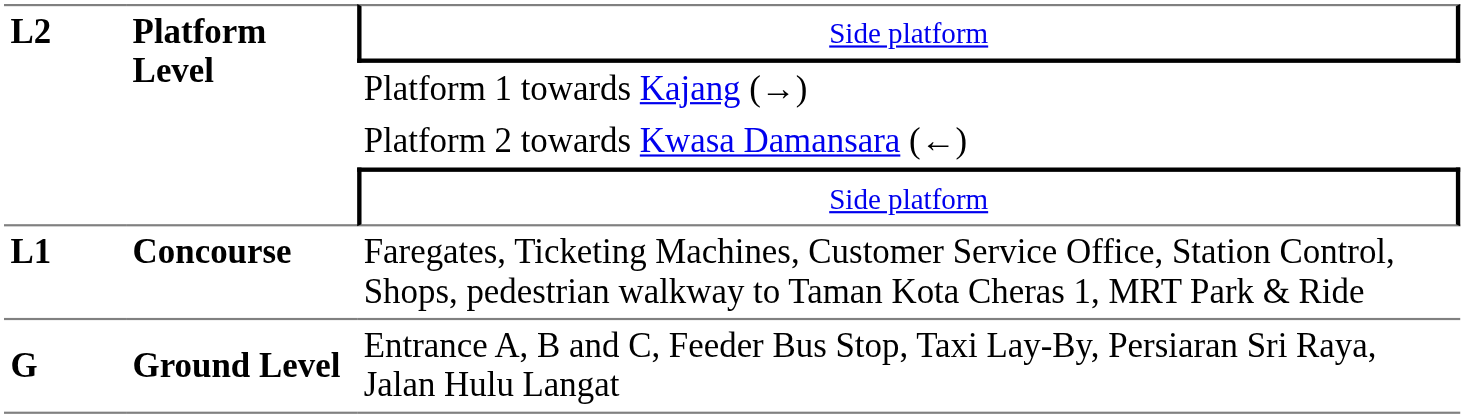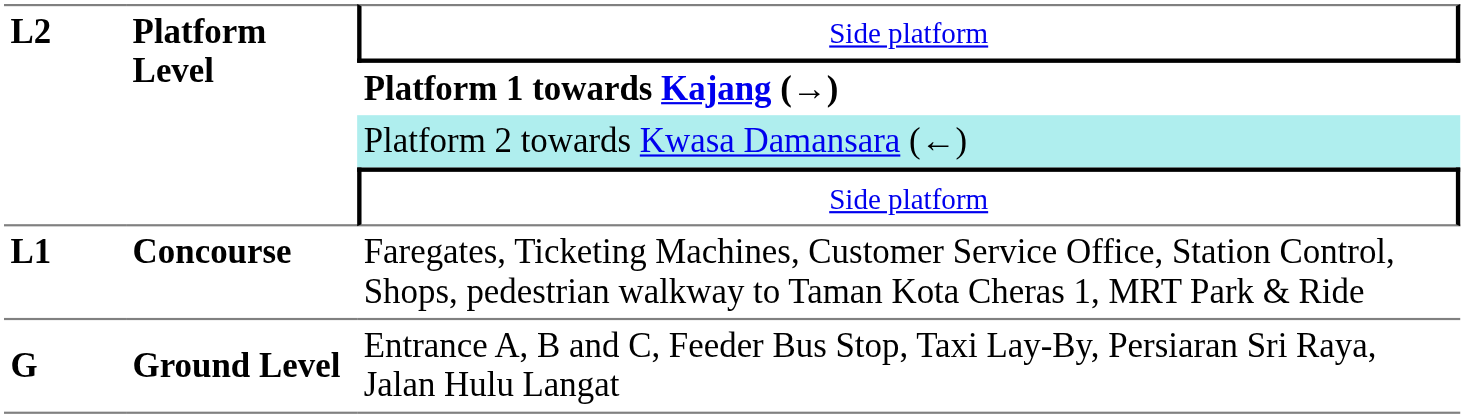(586, 88) normal -> (601, 88) bold
(665, 140) no background -> (665, 140) paleturquoise background
